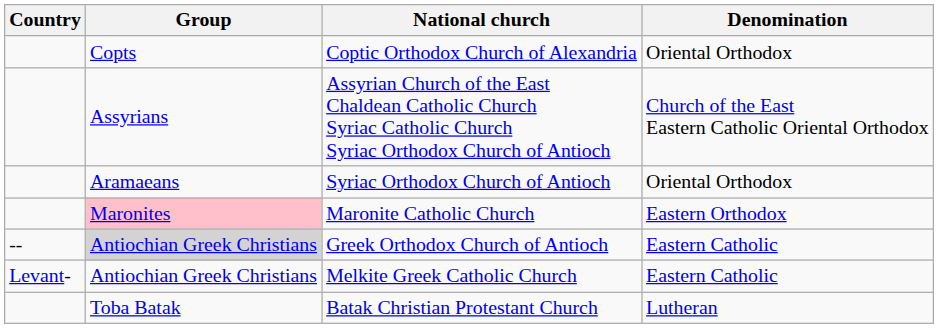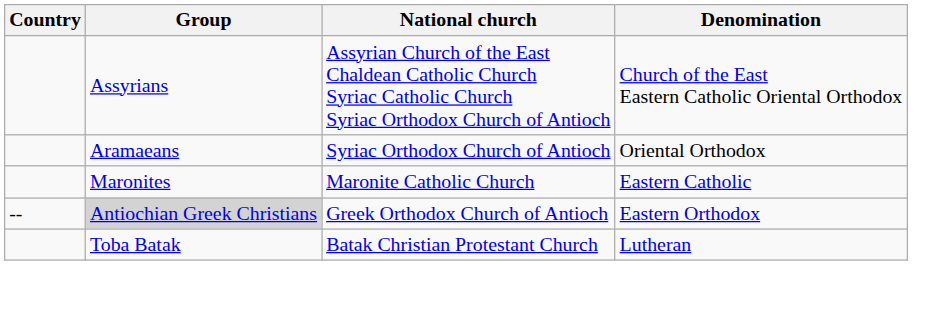- row: (482, 51)
(130, 213) pink background -> (130, 181) no background
(716, 213) Eastern Orthodox -> (685, 181) Eastern Catholic
(712, 244) Eastern Catholic -> (690, 213) Eastern Orthodox
- row: (451, 275)
